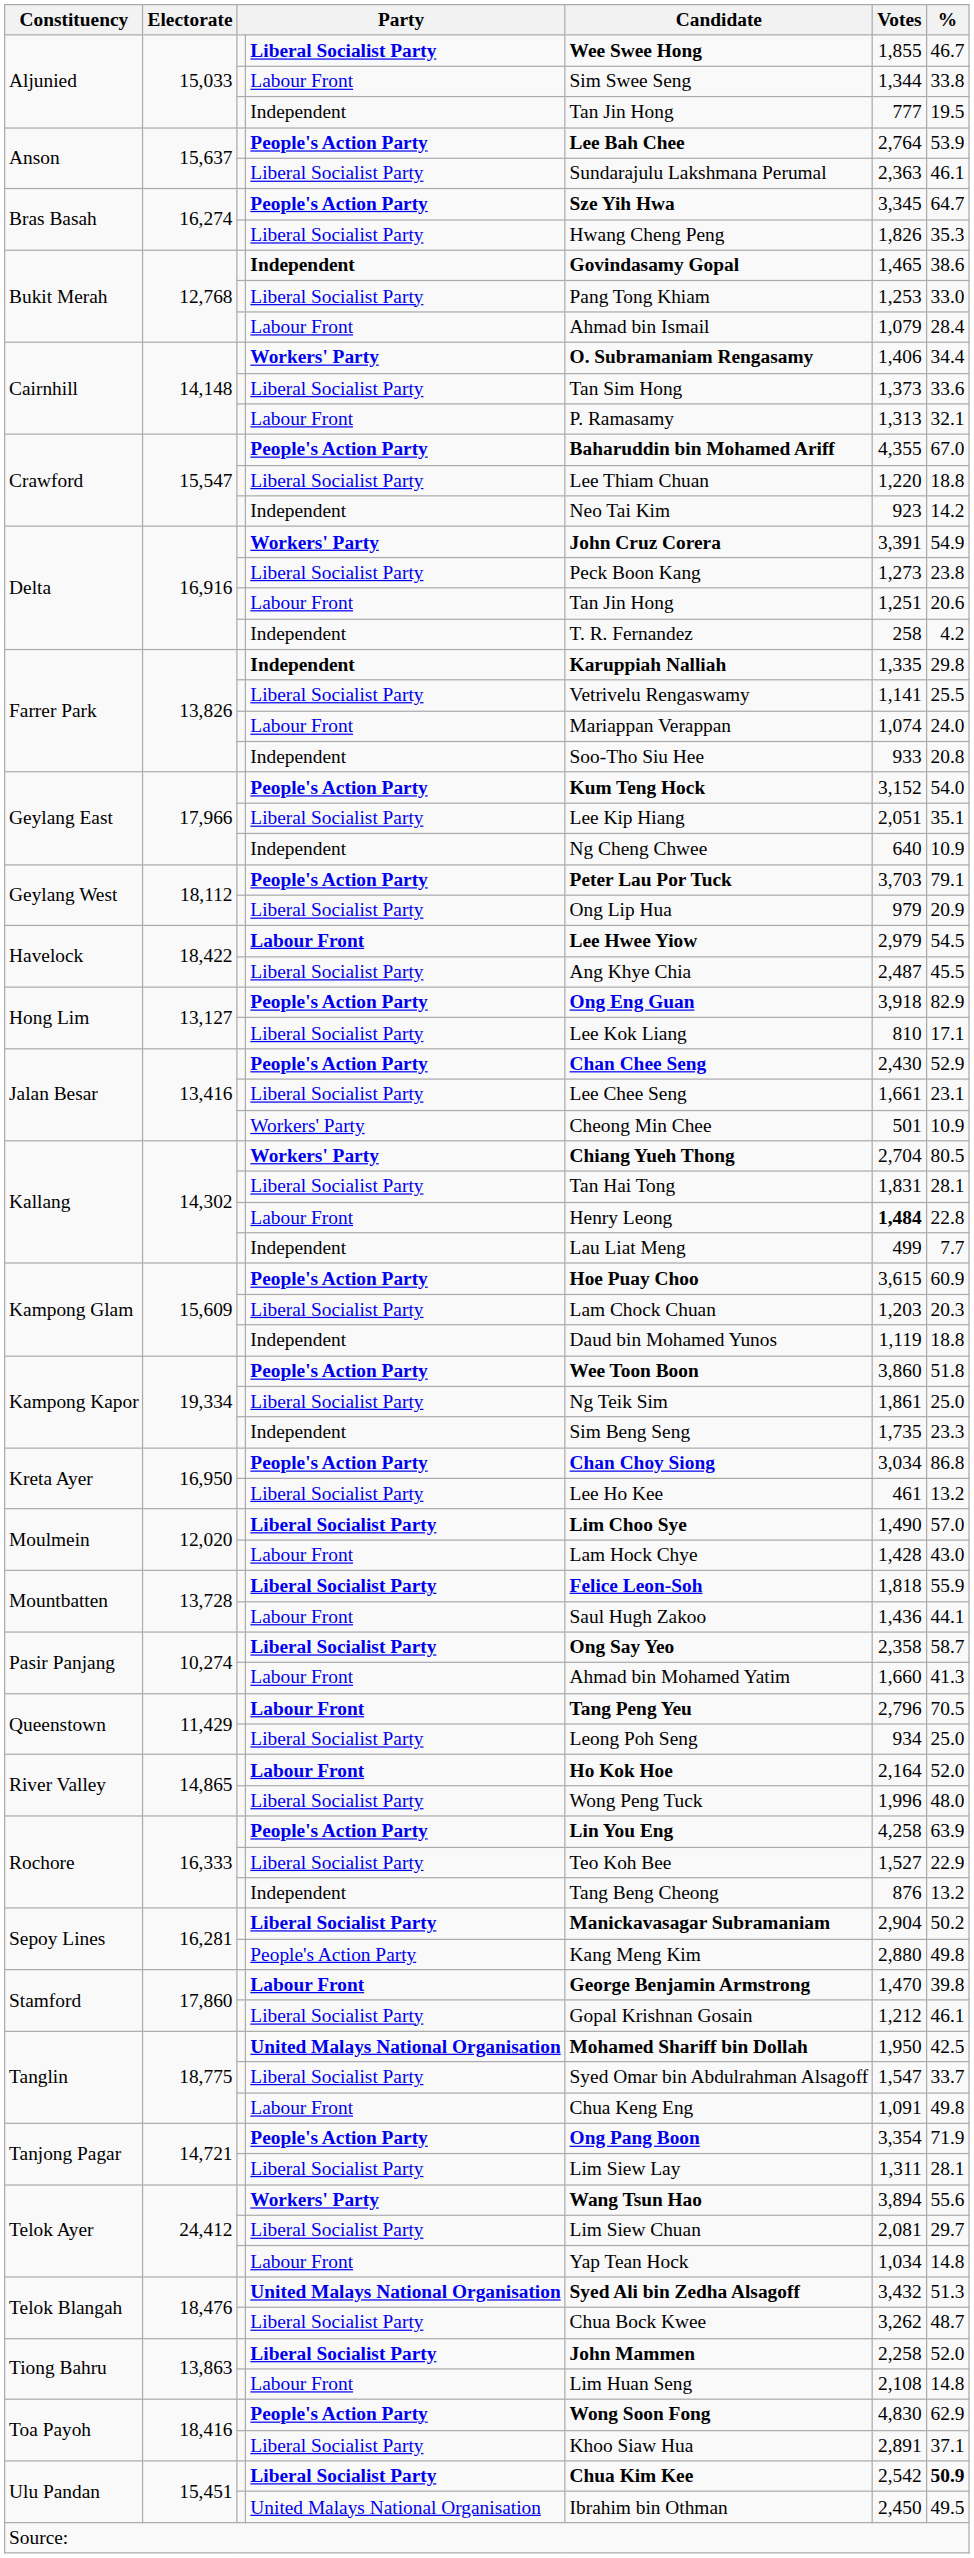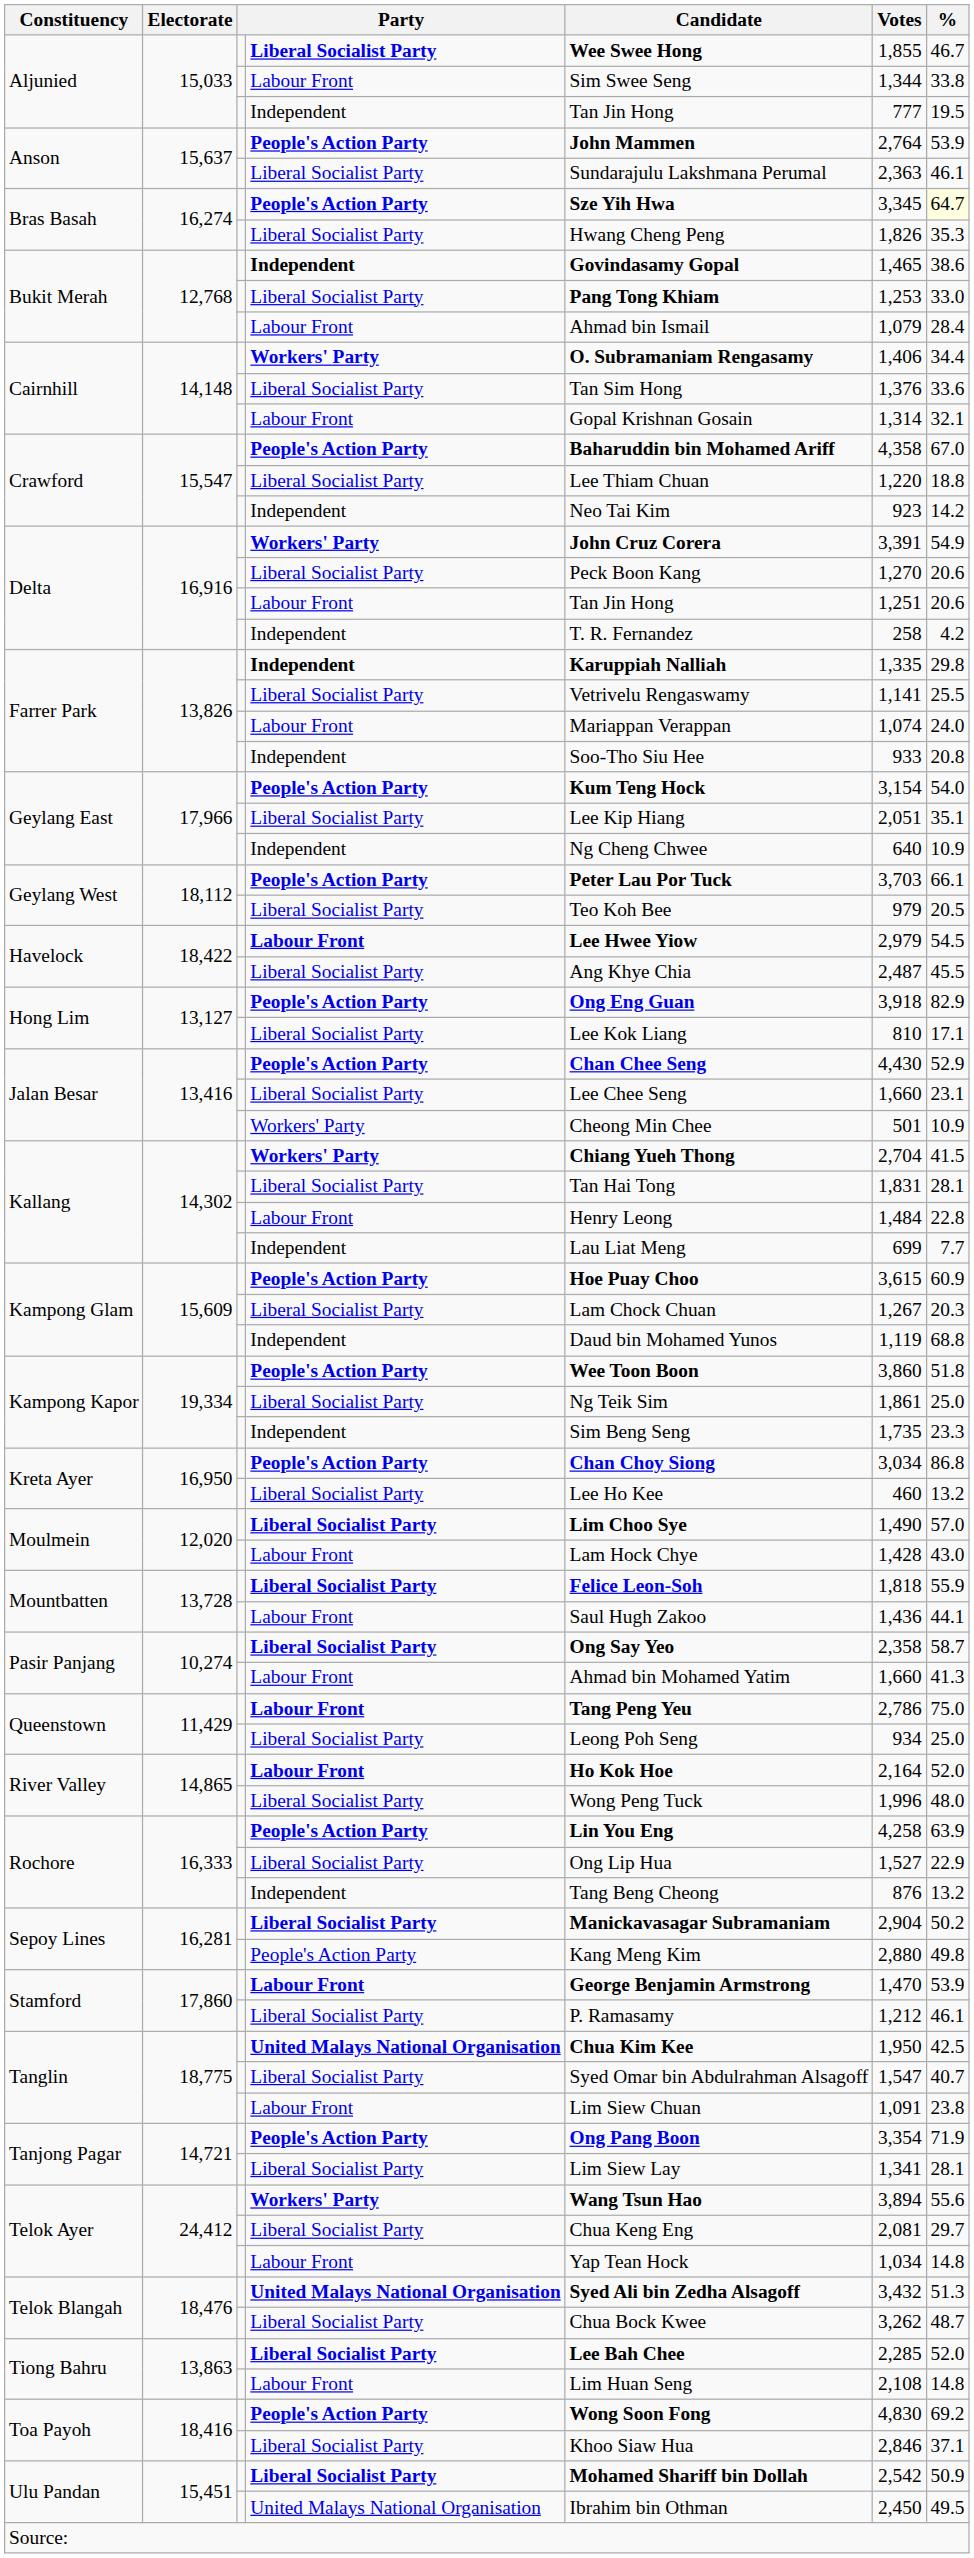(627, 142) Lee Bah Chee -> (632, 142) John Mammen
(947, 204) no background -> (947, 204) lightyellow background
(640, 296) normal -> (644, 296) bold
(900, 388) 1,373 -> (900, 388) 1,376
(622, 419) P. Ramasamy -> (661, 419) Gopal Krishnan Gosain
(900, 419) 1,313 -> (900, 419) 1,314
(900, 449) 4,355 -> (900, 449) 4,358
(900, 572) 1,273 -> (900, 572) 1,270
(947, 572) 23.8 -> (947, 572) 20.6
(900, 787) 3,152 -> (900, 787) 3,154
(947, 879) 79.1 -> (947, 879) 66.1
(621, 910) Ong Lip Hua -> (621, 910) Teo Koh Bee
(947, 910) 20.9 -> (947, 910) 20.5
(900, 1063) 2,430 -> (900, 1063) 4,430
(900, 1094) 1,661 -> (900, 1094) 1,660
(947, 1155) 80.5 -> (947, 1155) 41.5
(900, 1217) bold -> (900, 1217) normal
(907, 1248) 499 -> (907, 1248) 699
(900, 1309) 1,203 -> (900, 1309) 1,267
(947, 1340) 18.8 -> (947, 1340) 68.8
(907, 1493) 461 -> (907, 1493) 460
(900, 1708) 2,796 -> (900, 1708) 2,786
(947, 1708) 70.5 -> (947, 1708) 75.0
(621, 1862) Teo Koh Bee -> (621, 1862) Ong Lip Hua
(947, 1984) 39.8 -> (947, 1984) 53.9
(661, 2015) Gopal Krishnan Gosain -> (622, 2015) P. Ramasamy
(689, 2046) Mohamed Shariff bin Dollah -> (631, 2046) Chua Kim Kee
(947, 2077) 33.7 -> (947, 2077) 40.7
(631, 2107) Chua Keng Eng -> (635, 2107) Lim Siew Chuan
(947, 2107) 49.8 -> (947, 2107) 23.8
(900, 2169) 1,311 -> (900, 2169) 1,341
(635, 2230) Lim Siew Chuan -> (631, 2230) Chua Keng Eng
(632, 2353) John Mammen -> (627, 2353) Lee Bah Chee
(900, 2353) 2,258 -> (900, 2353) 2,285
(947, 2414) 62.9 -> (947, 2414) 69.2
(900, 2445) 2,891 -> (900, 2445) 2,846
(631, 2476) Chua Kim Kee -> (689, 2476) Mohamed Shariff bin Dollah
(947, 2476) bold -> (947, 2476) normal
